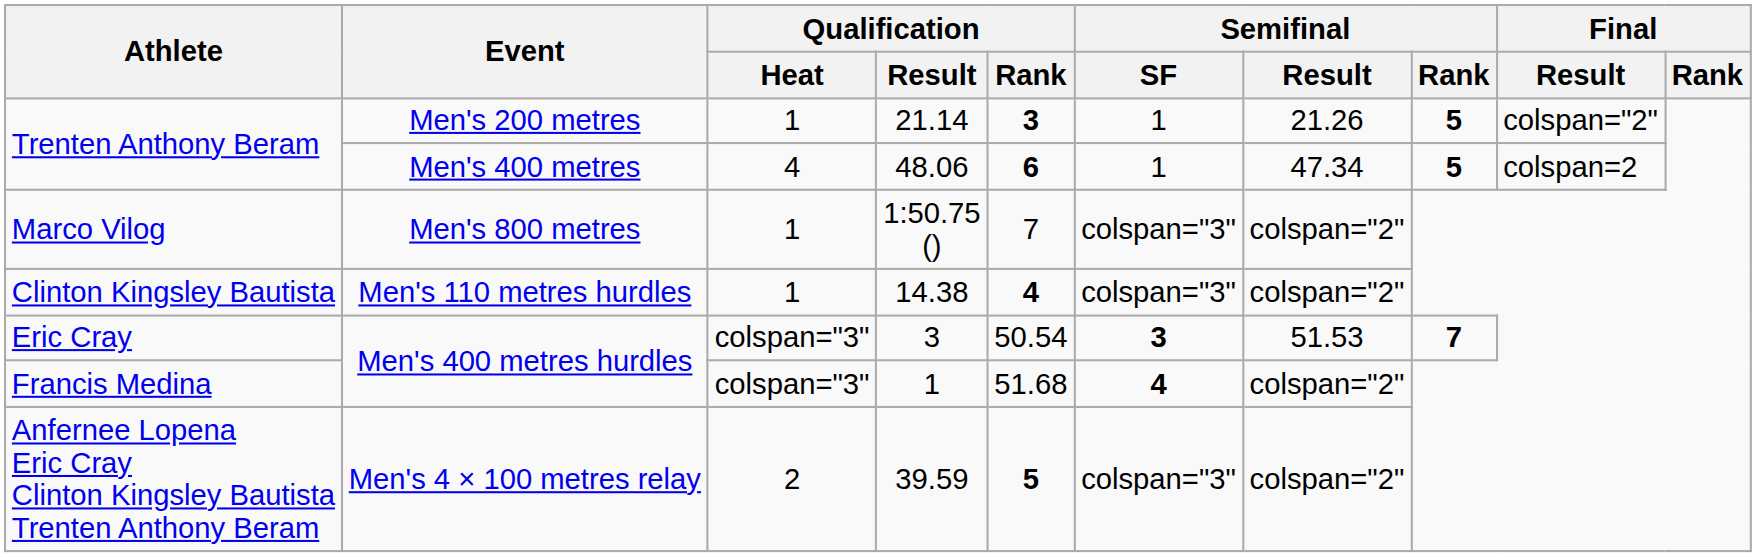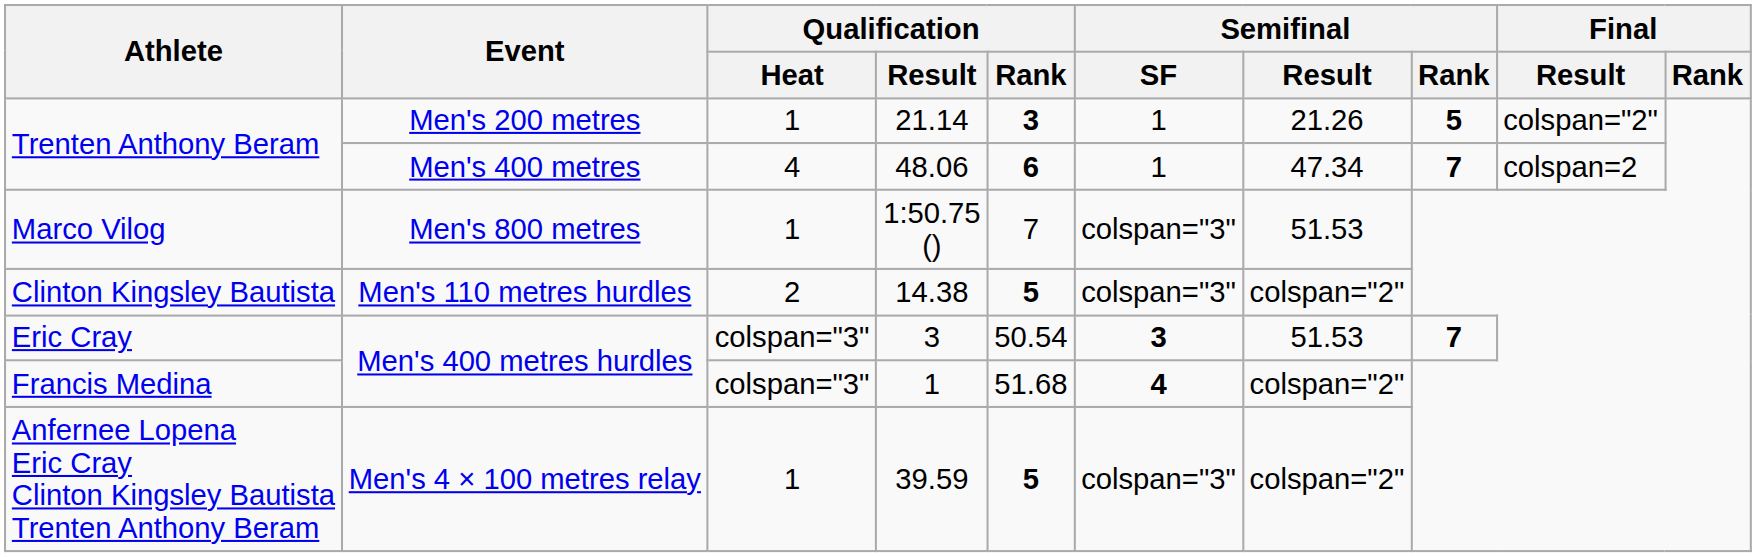(1454, 167) 5 -> (1454, 167) 7
(1327, 229) colspan="2" -> (1327, 229) 51.53
(792, 292) 1 -> (792, 292) 2
(1031, 292) 4 -> (1031, 292) 5
(792, 479) 2 -> (792, 479) 1
